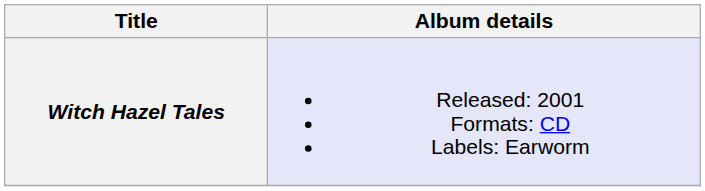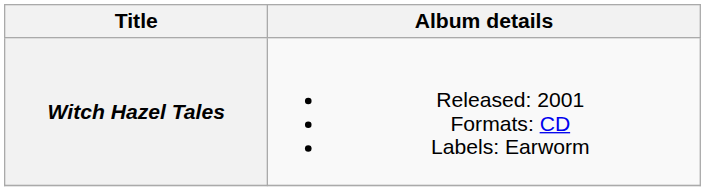(484, 124) lavender background -> (484, 124) no background
